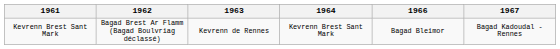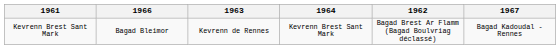columns swapped: (142, 11) <-> (418, 11)
